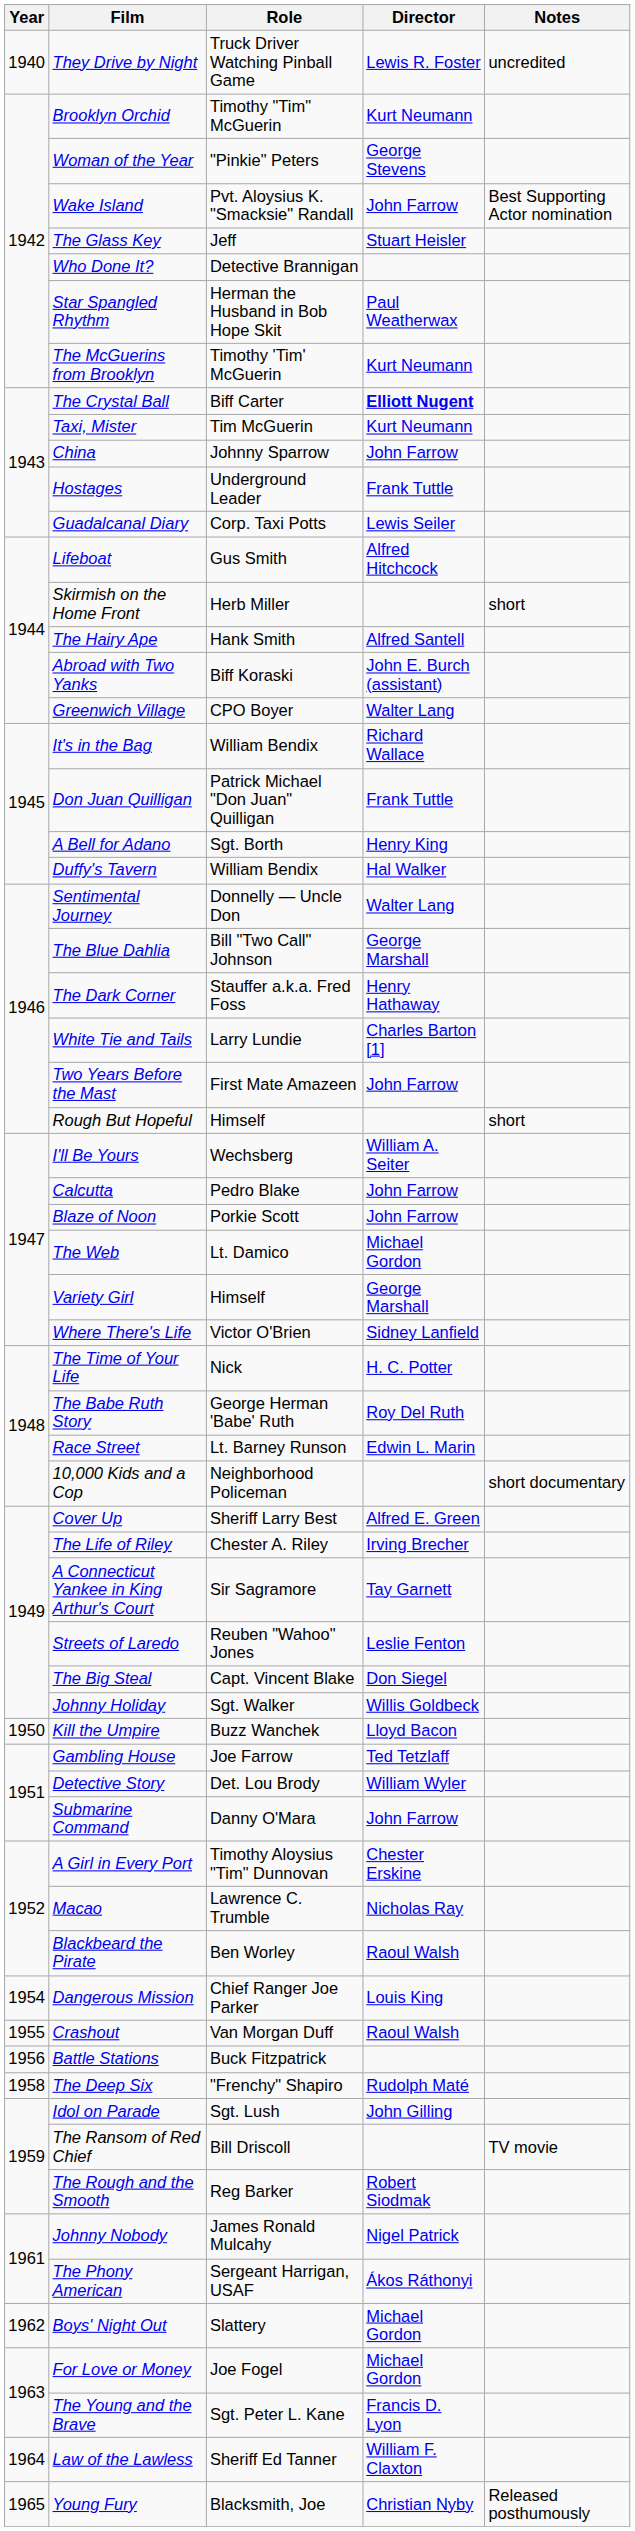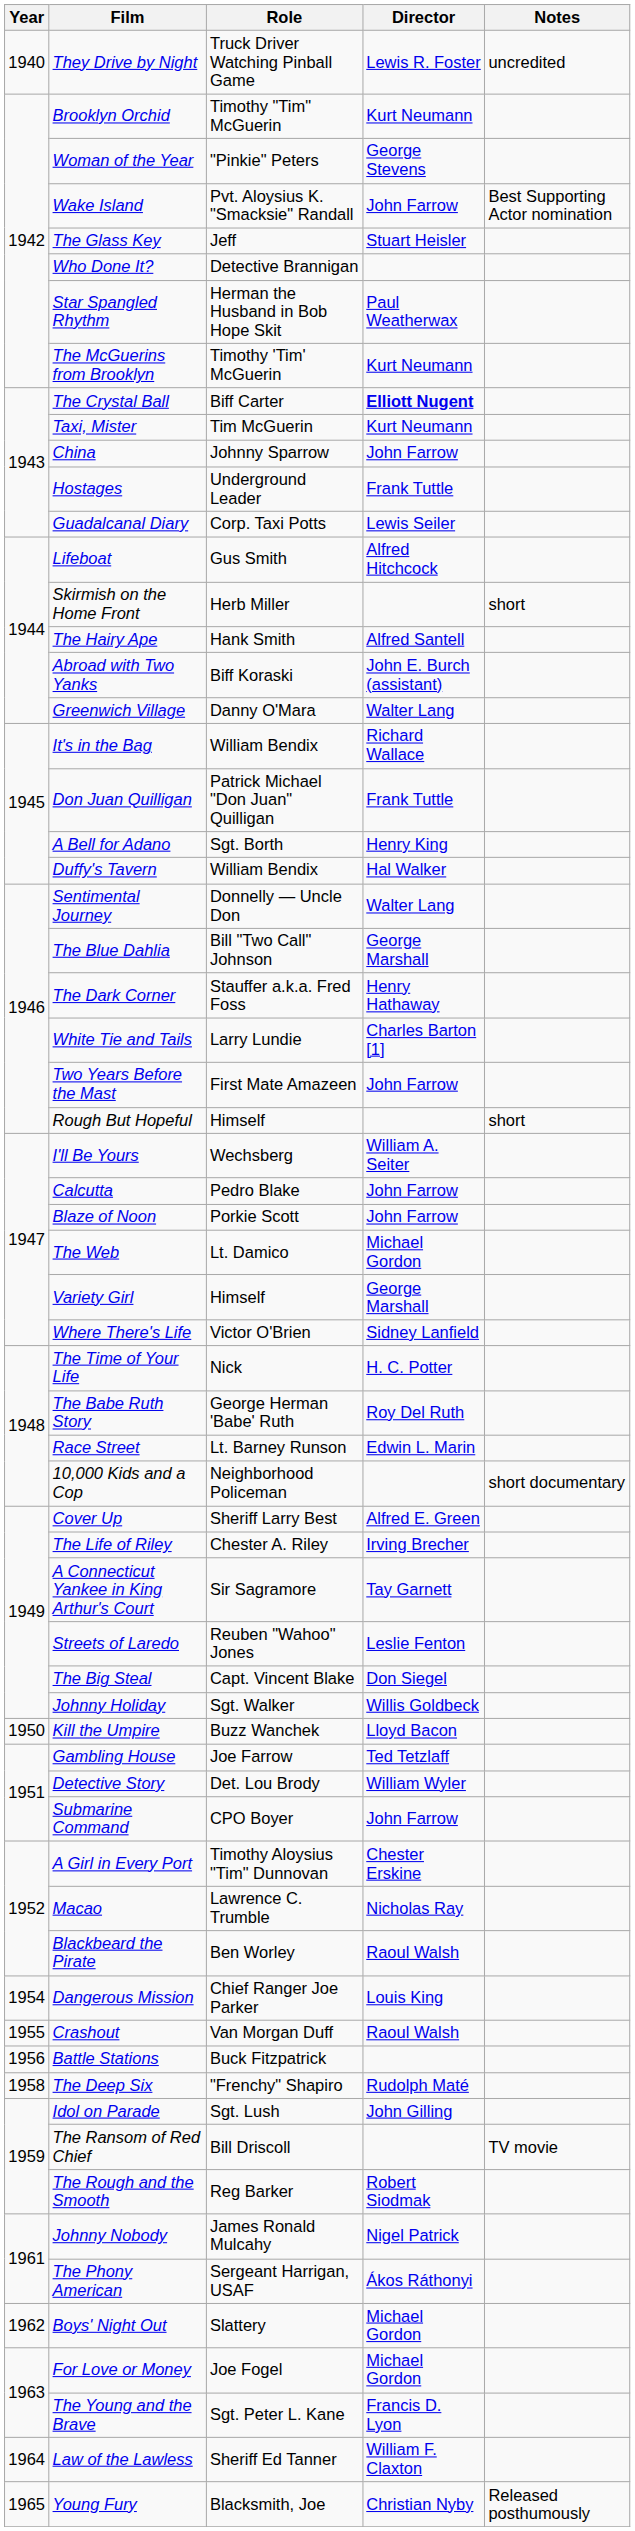(252, 710) CPO Boyer -> (263, 710) Danny O'Mara
(263, 1819) Danny O'Mara -> (252, 1819) CPO Boyer
